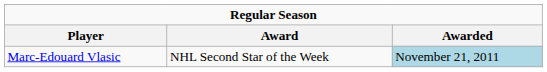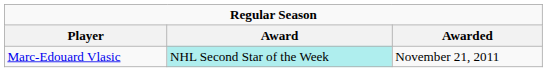(249, 56) no background -> (249, 56) paleturquoise background
(447, 56) lightblue background -> (447, 56) no background
